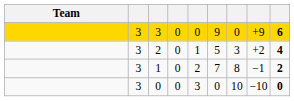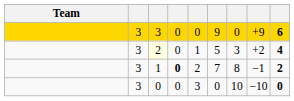(158, 50) no background -> (158, 50) lightyellow background
(178, 68) normal -> (178, 68) bold
